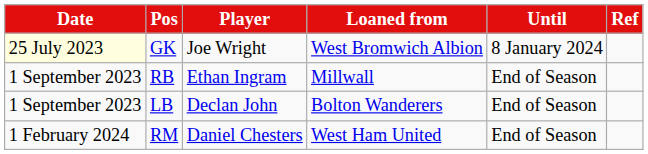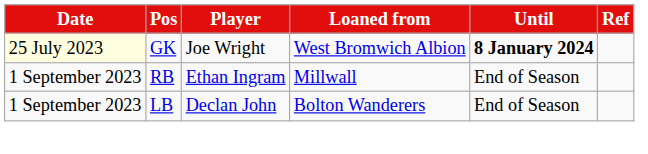(547, 47) normal -> (534, 47) bold
- row: (164, 134)
